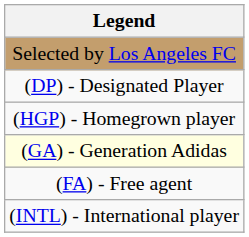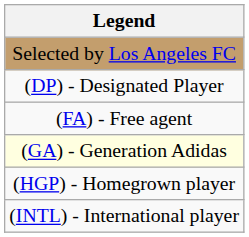(124, 118) (HGP) - Homegrown player -> (124, 118) (FA) - Free agent
(124, 183) (FA) - Free agent -> (124, 183) (HGP) - Homegrown player
